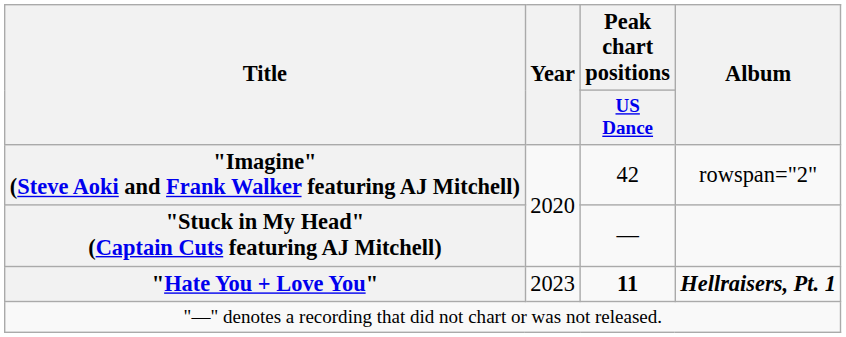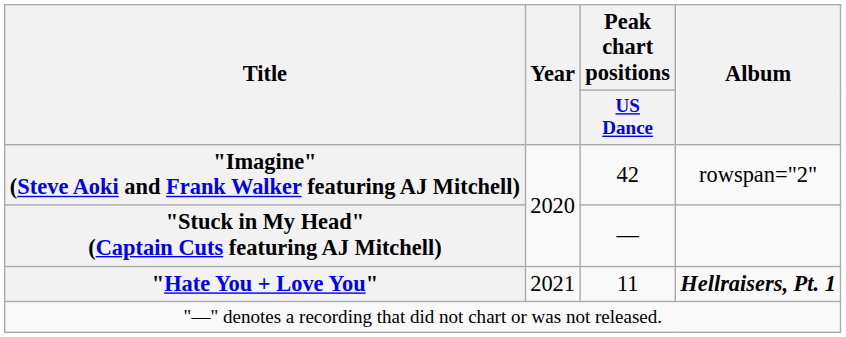(553, 283) 2023 -> (553, 283) 2021
(628, 283) bold -> (628, 283) normal
